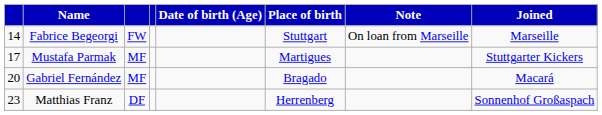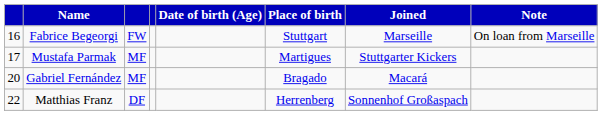columns swapped: (535, 15) <-> (408, 15)
(14, 36) 14 -> (14, 36) 16
(14, 100) 23 -> (14, 100) 22
